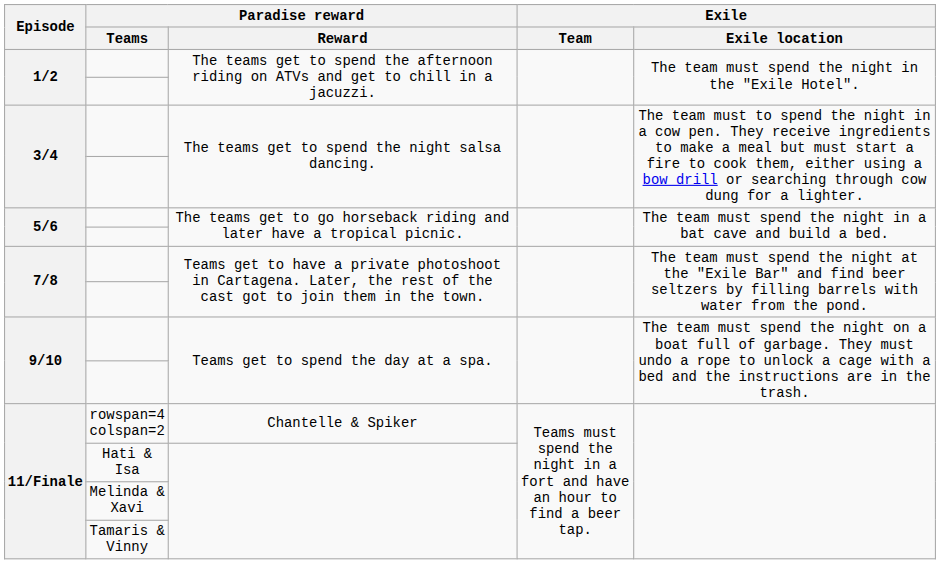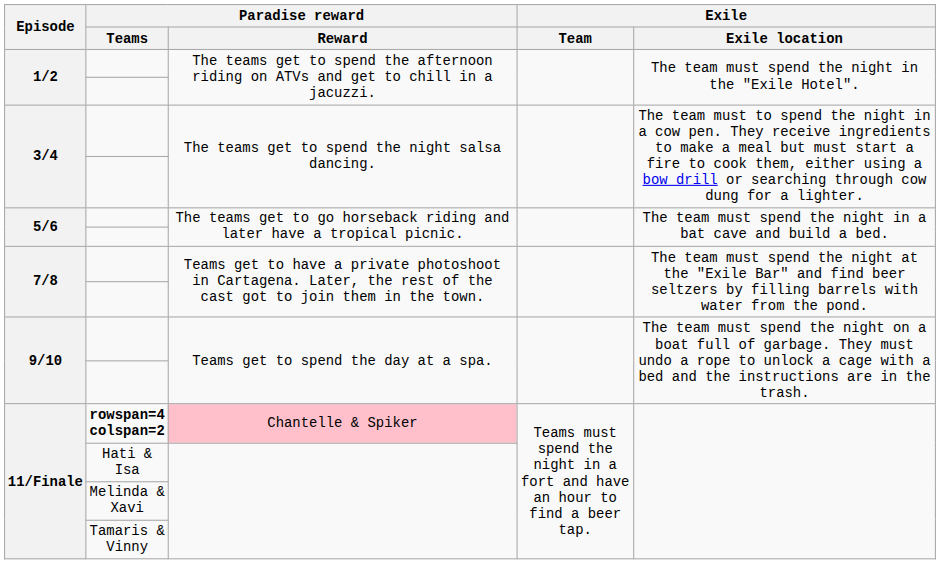(127, 423) normal -> (127, 423) bold
(342, 423) no background -> (342, 423) pink background
